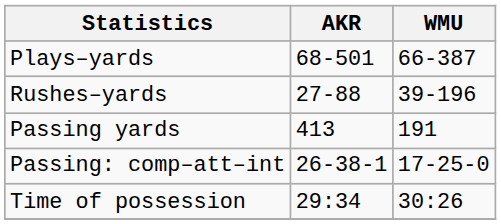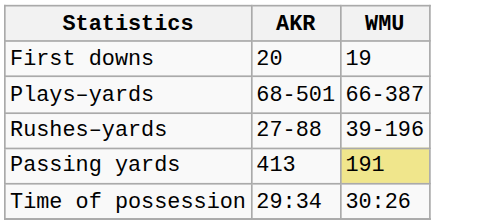+ row: (82, 59)
(417, 130) no background -> (365, 166) khaki background
- row: (148, 166)
